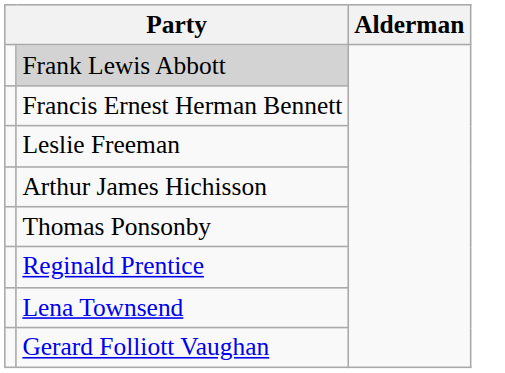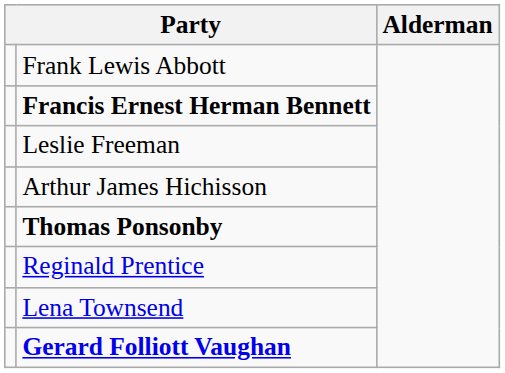(124, 65) lightgrey background -> (124, 65) no background
(182, 105) normal -> (197, 105) bold
(117, 226) normal -> (122, 226) bold
(146, 347) normal -> (157, 347) bold
